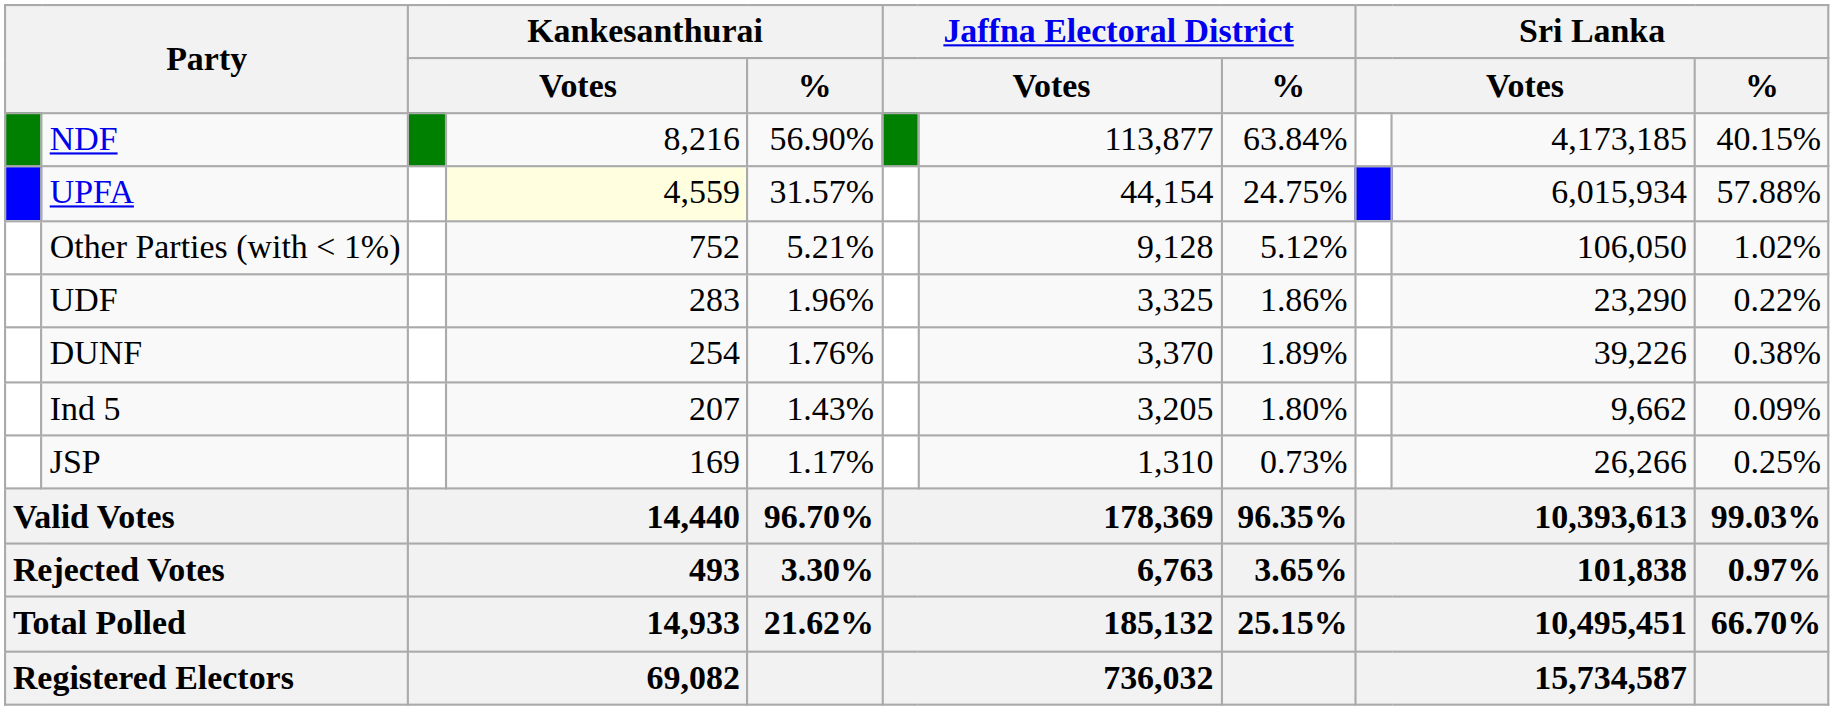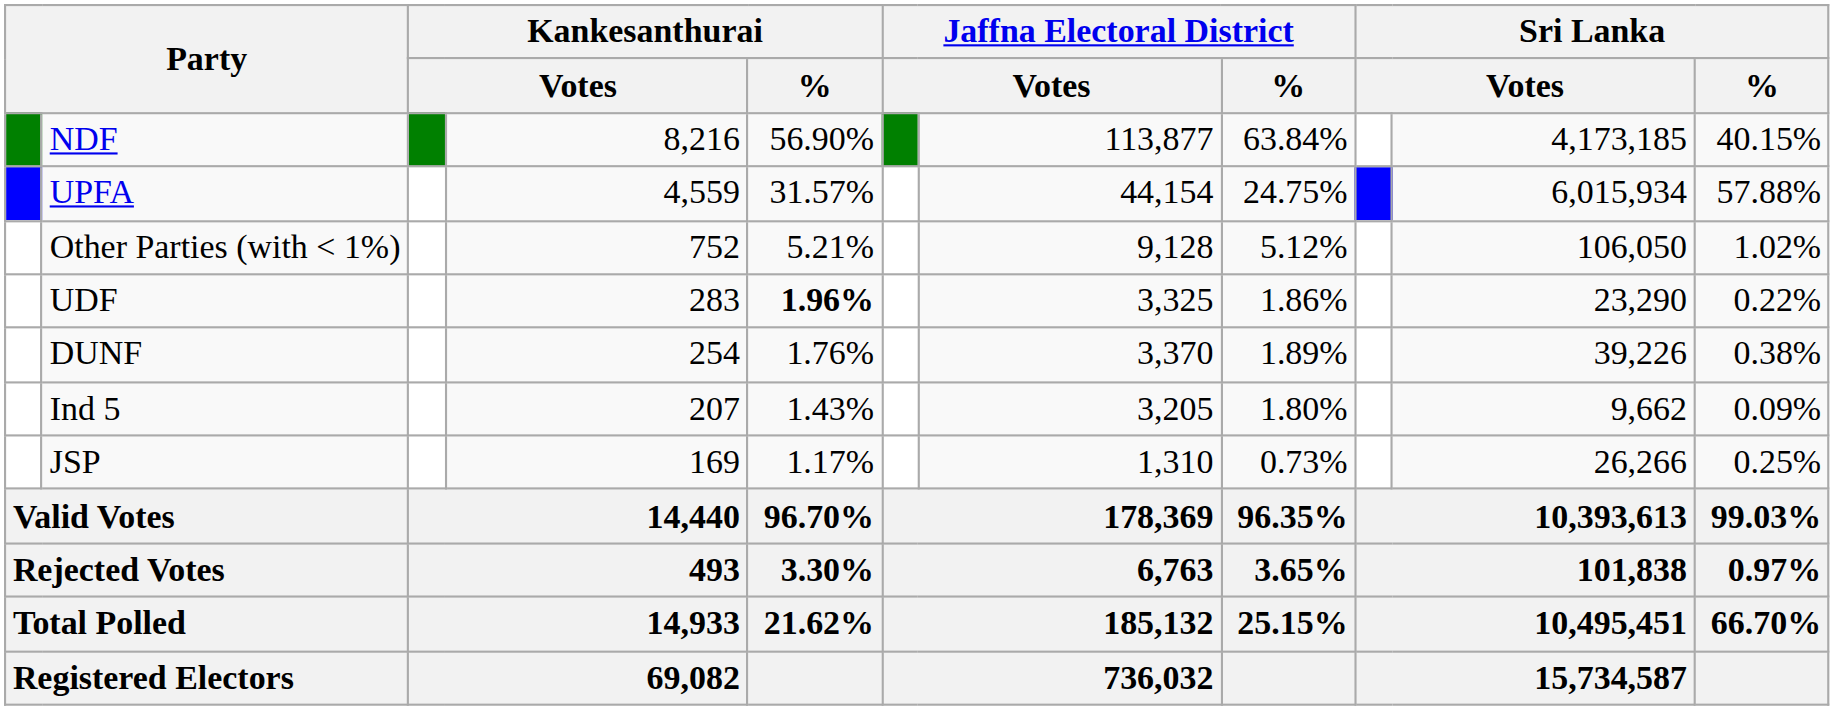(702, 192) lightyellow background -> (702, 192) no background
(830, 300) normal -> (827, 300) bold
